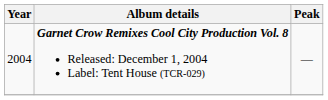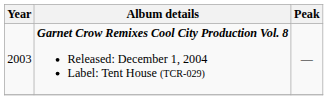(19, 59) 2004 -> (19, 59) 2003
